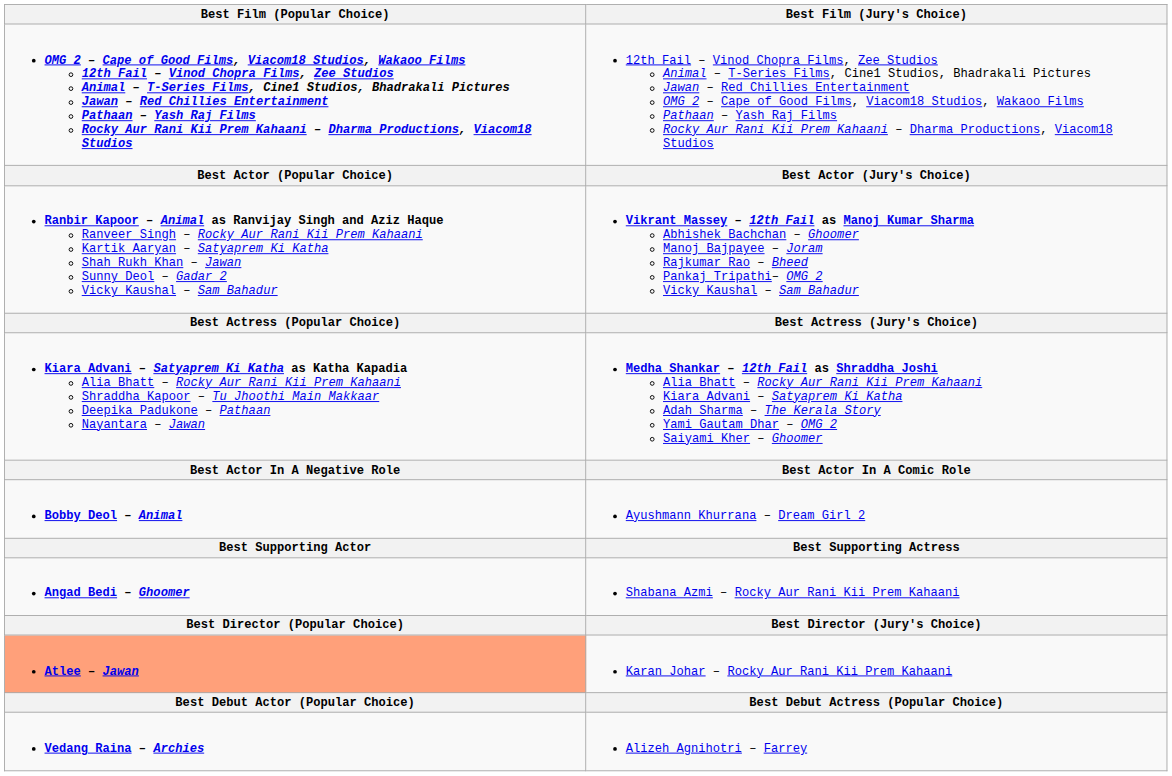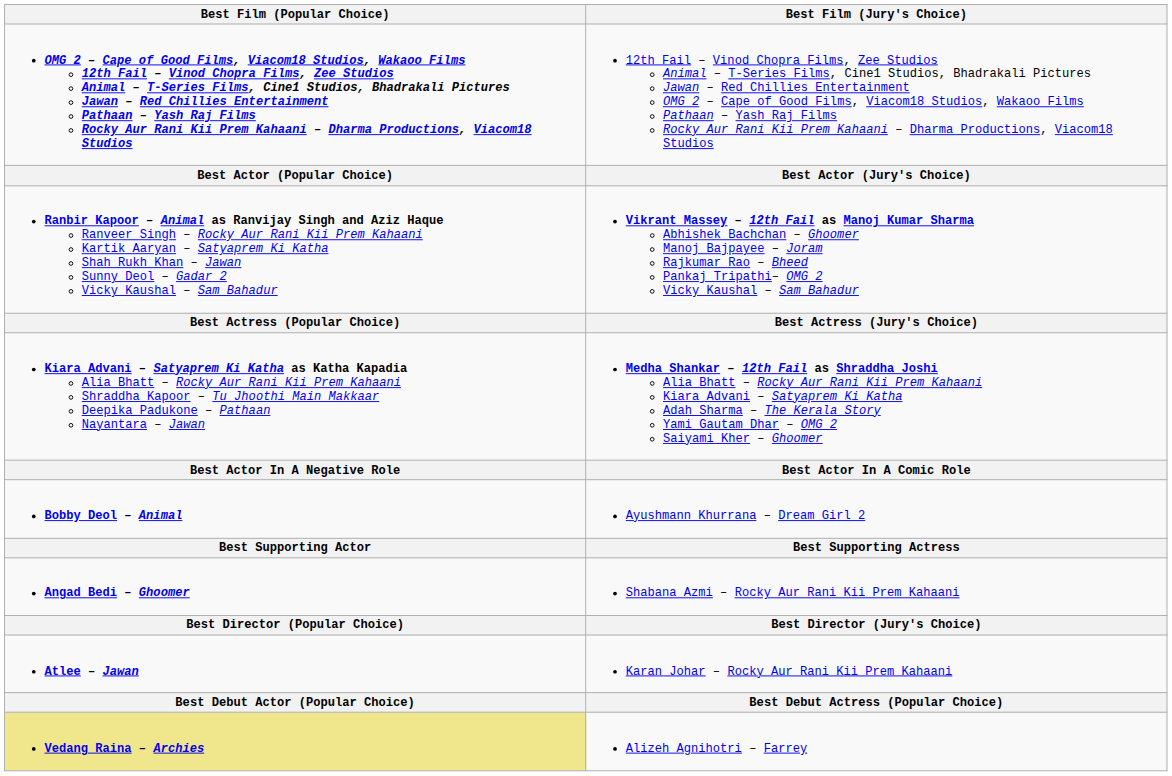(295, 671) lightsalmon background -> (295, 671) no background
(295, 748) no background -> (295, 748) khaki background
